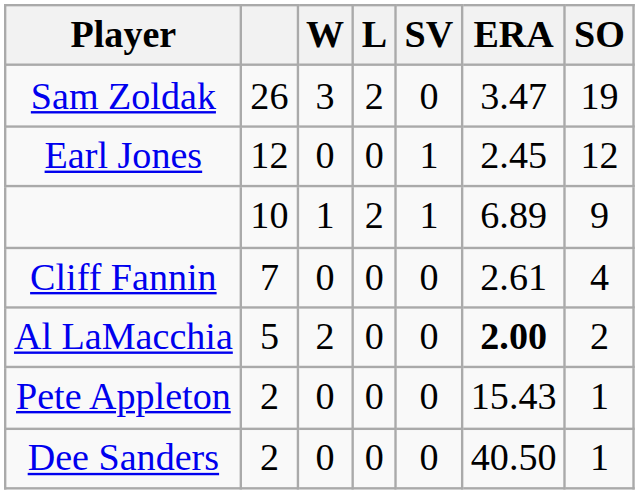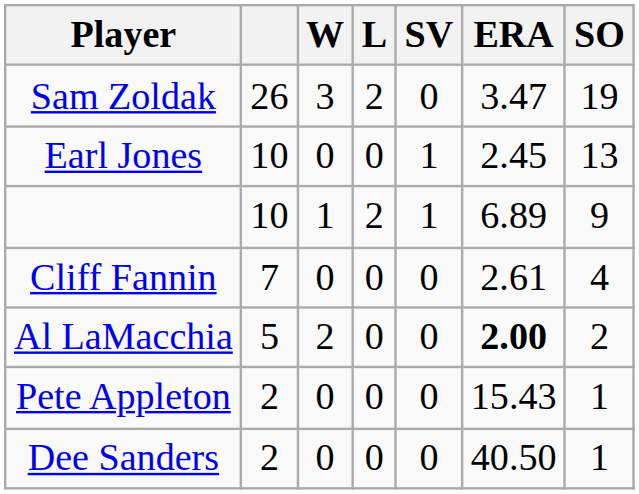(269, 155) 12 -> (269, 155) 10
(599, 155) 12 -> (599, 155) 13
